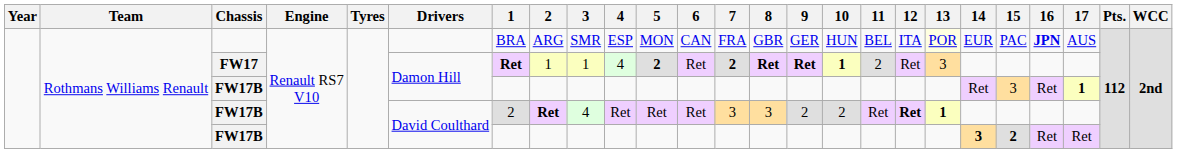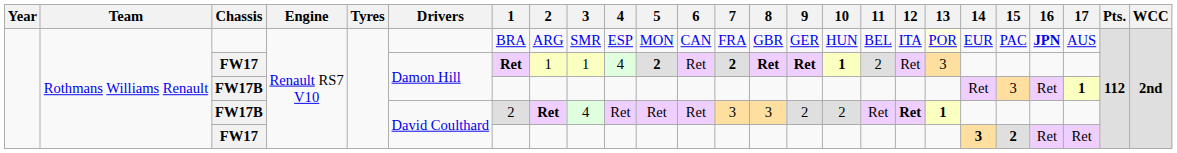(239, 137) FW17B -> (239, 137) FW17
